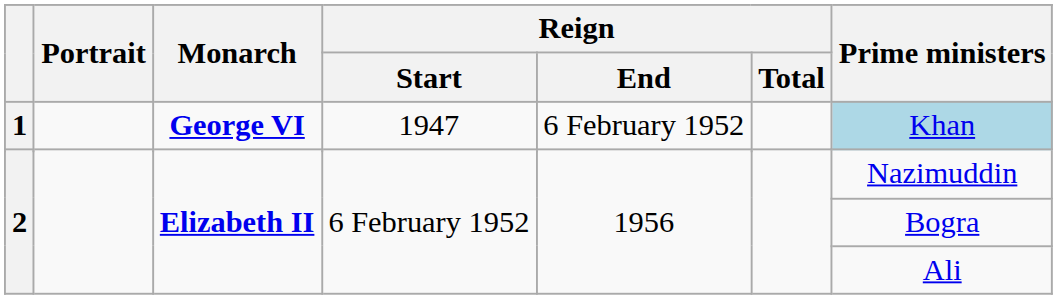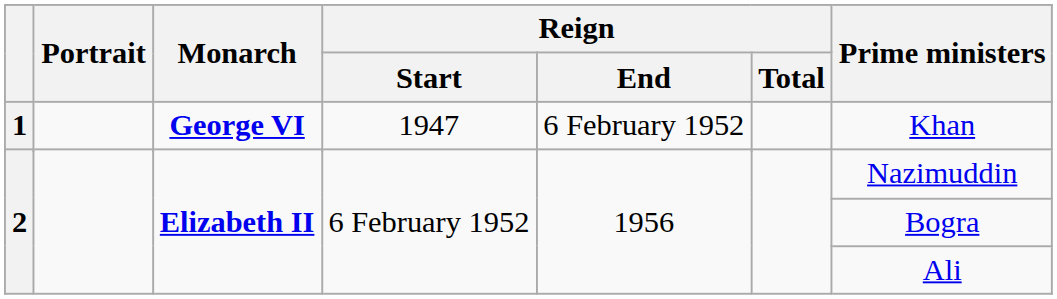(942, 125) lightblue background -> (942, 125) no background
